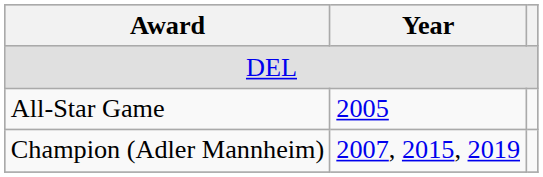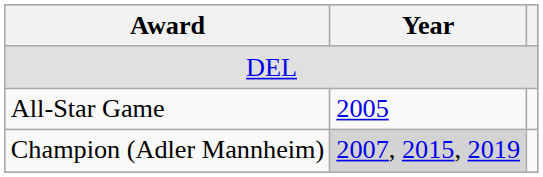(428, 150) no background -> (428, 150) lightgrey background
